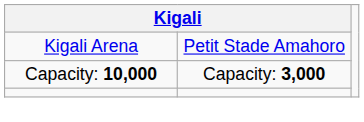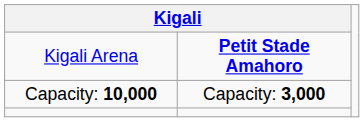(264, 46) normal -> (264, 56) bold
